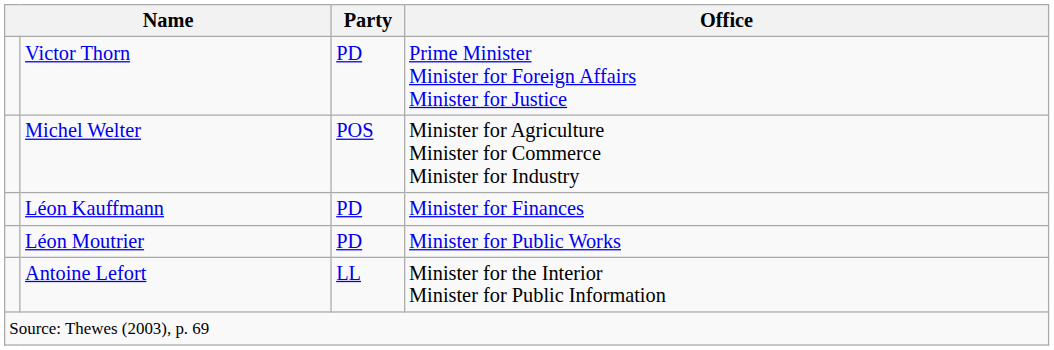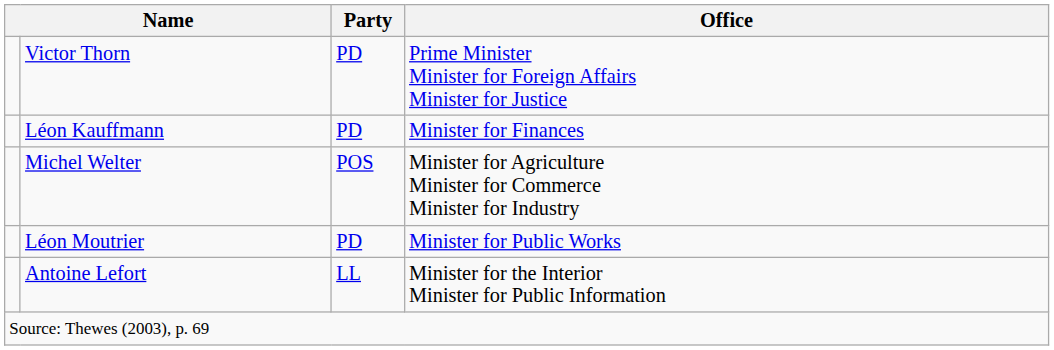rows swapped: (83, 130) <-> (95, 208)
